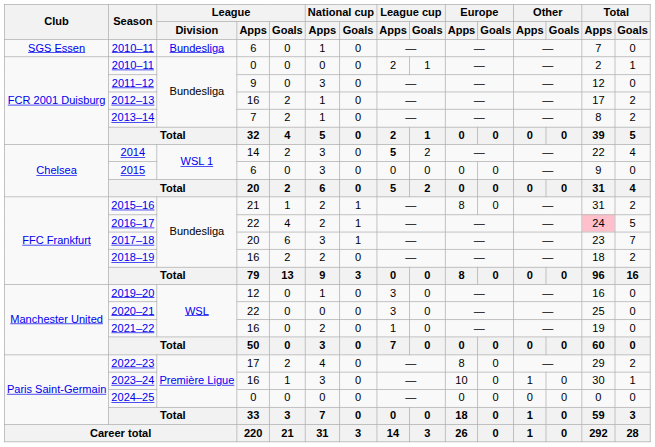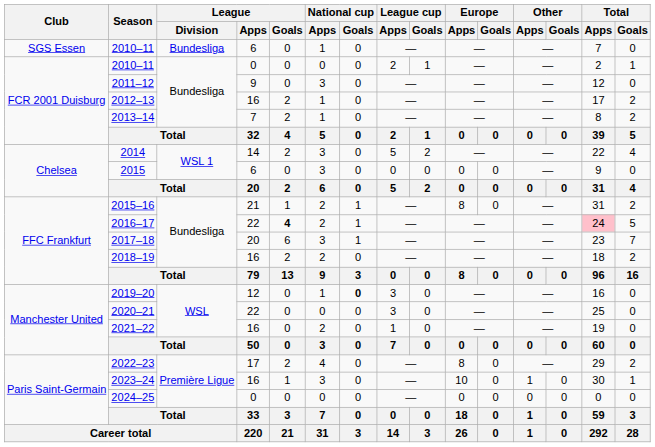(393, 153) bold -> (393, 153) normal
(287, 223) normal -> (287, 223) bold
(358, 293) normal -> (358, 293) bold
